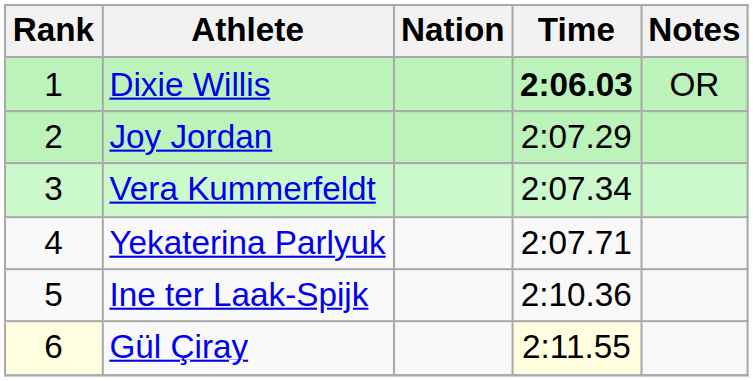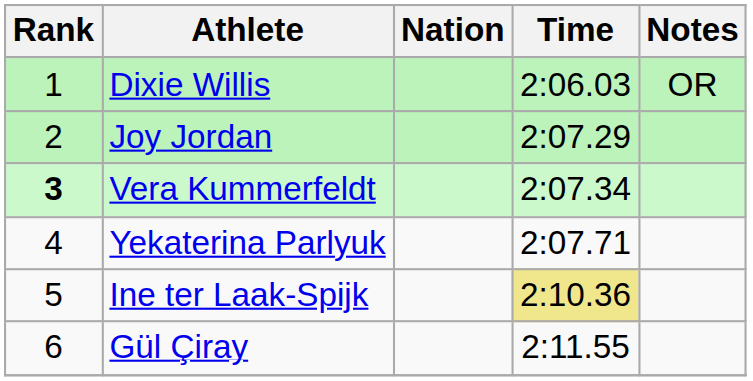(576, 83) bold -> (575, 83) normal
(53, 189) normal -> (53, 189) bold
(576, 294) no background -> (575, 294) khaki background
(53, 347) lightyellow background -> (53, 347) no background
(576, 347) lightyellow background -> (575, 347) no background
